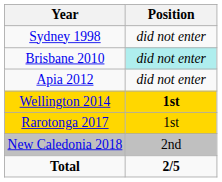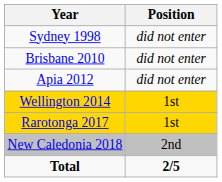(171, 58) paleturquoise background -> (171, 58) no background
(171, 101) bold -> (171, 101) normal
